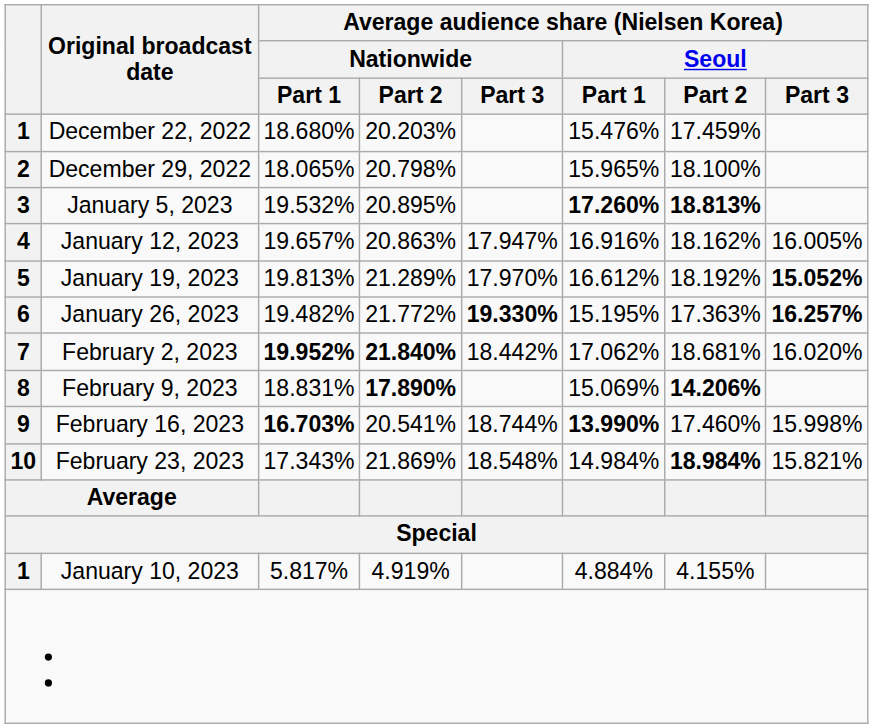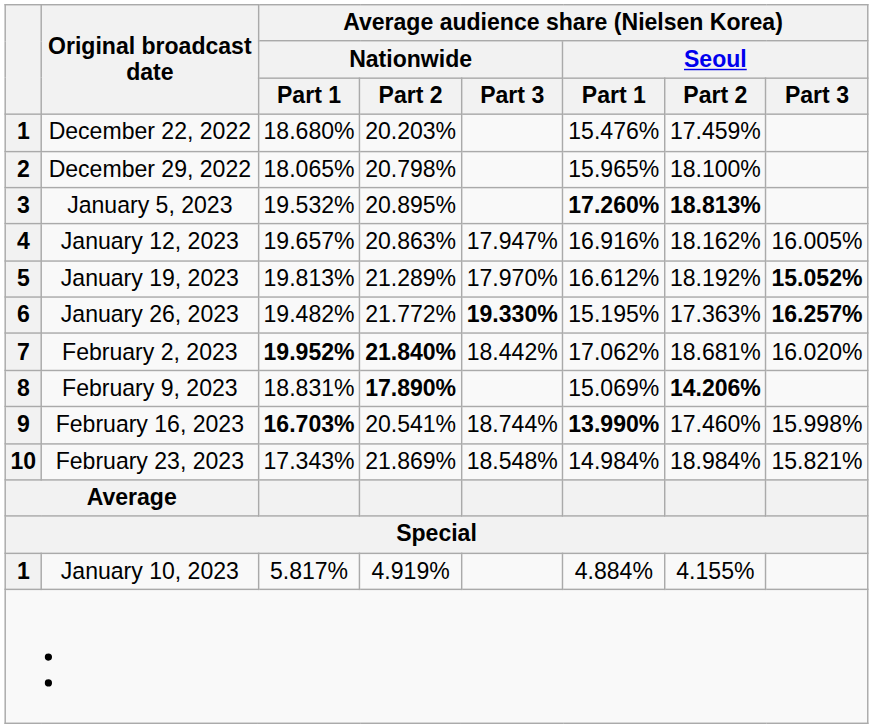(715, 461) bold -> (715, 461) normal
